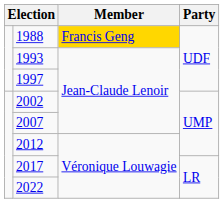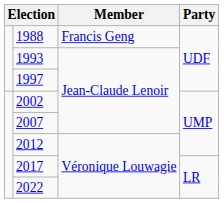(98, 36) gold background -> (98, 36) no background
